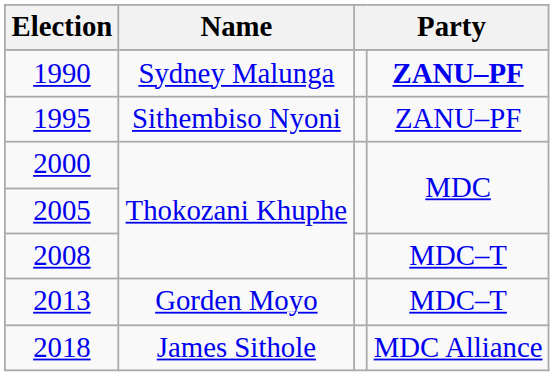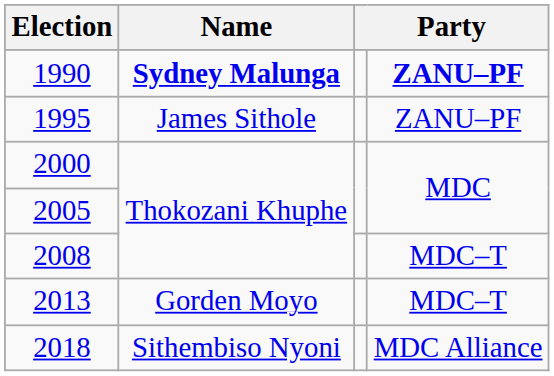(236, 73) normal -> (236, 73) bold
(236, 118) Sithembiso Nyoni -> (236, 118) James Sithole
(236, 347) James Sithole -> (236, 347) Sithembiso Nyoni
